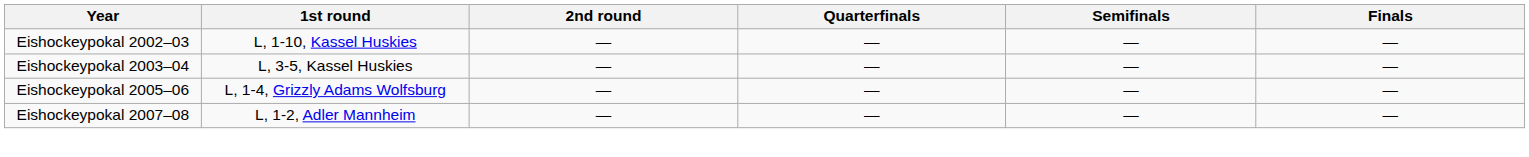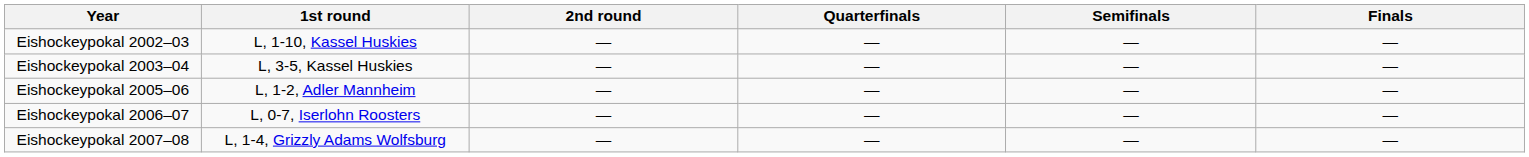(335, 90) L, 1-4, Grizzly Adams Wolfsburg -> (335, 90) L, 1-2, Adler Mannheim
+ row: (103, 115)
(335, 115) L, 1-2, Adler Mannheim -> (335, 139) L, 1-4, Grizzly Adams Wolfsburg
